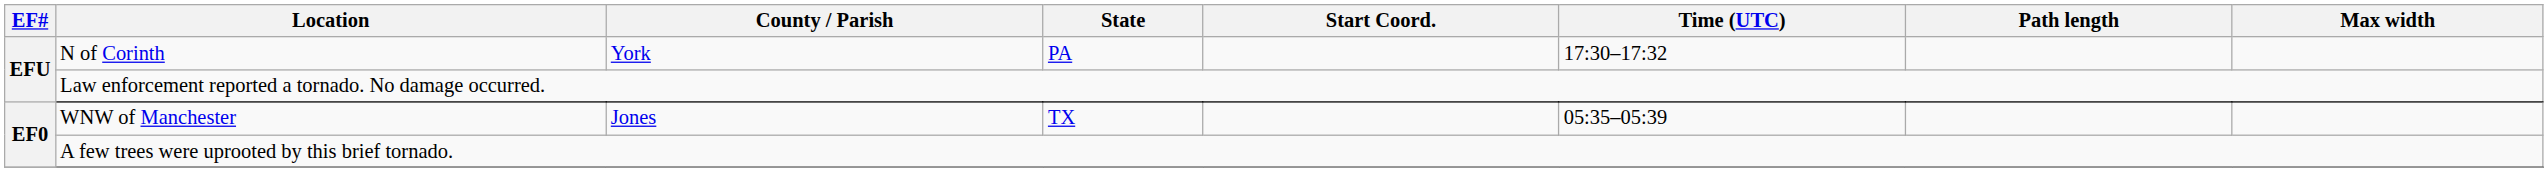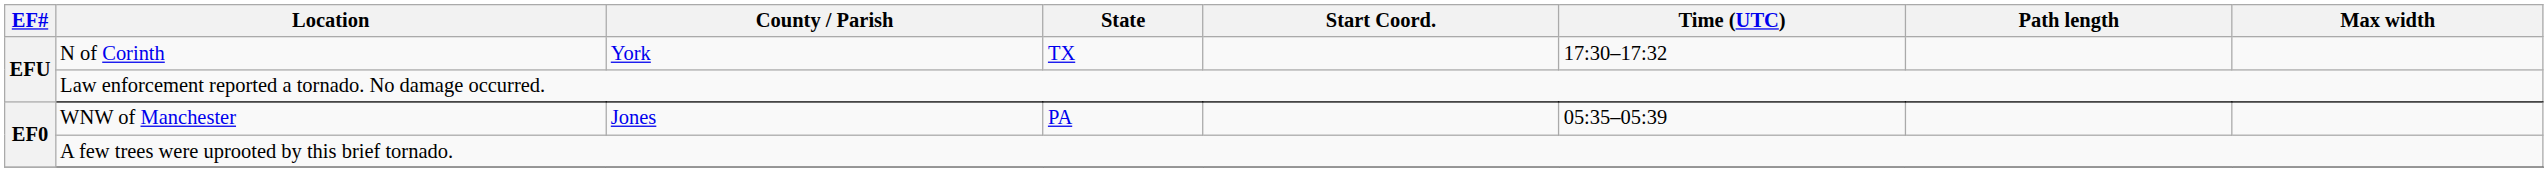(1060, 53) PA -> (1062, 53) TX
(1062, 118) TX -> (1060, 118) PA
